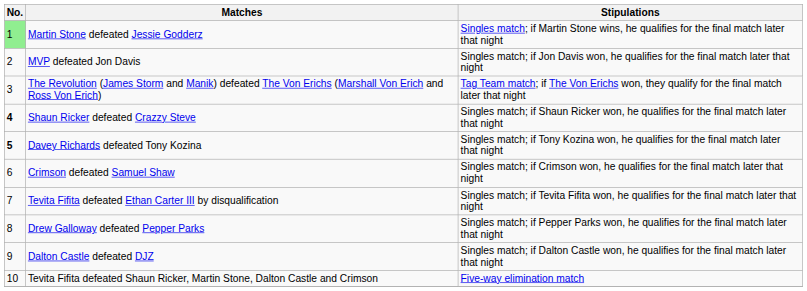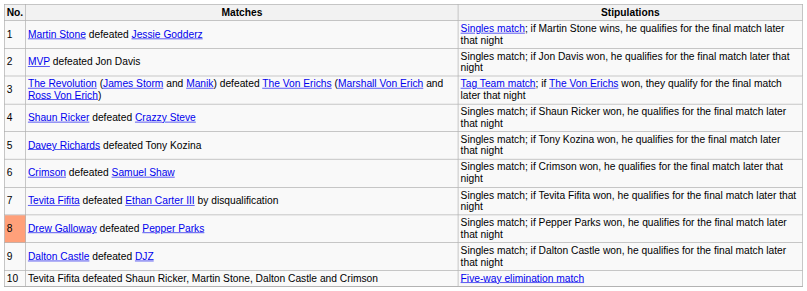(10, 34) lightgreen background -> (10, 34) no background
(10, 117) bold -> (10, 117) normal
(10, 145) bold -> (10, 145) normal
(10, 228) no background -> (10, 228) lightsalmon background
